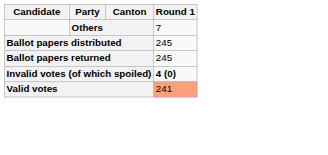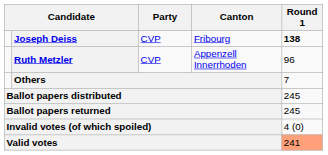+ row: (46, 38)
+ row: (43, 59)
(166, 74) bold -> (294, 127) normal
